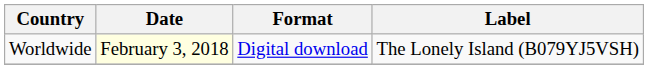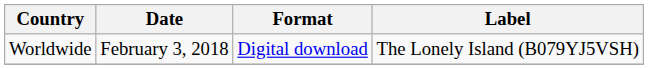(164, 49) lightyellow background -> (164, 49) no background
